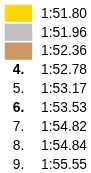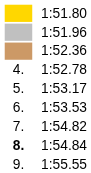(18, 70) bold -> (18, 70) normal
(18, 107) bold -> (18, 107) normal
(18, 145) normal -> (18, 145) bold
